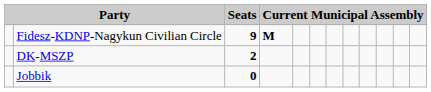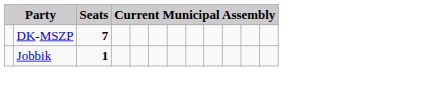- row: (119, 35)
(253, 55) 2 -> (105, 35) 7
(253, 76) 0 -> (105, 55) 1
